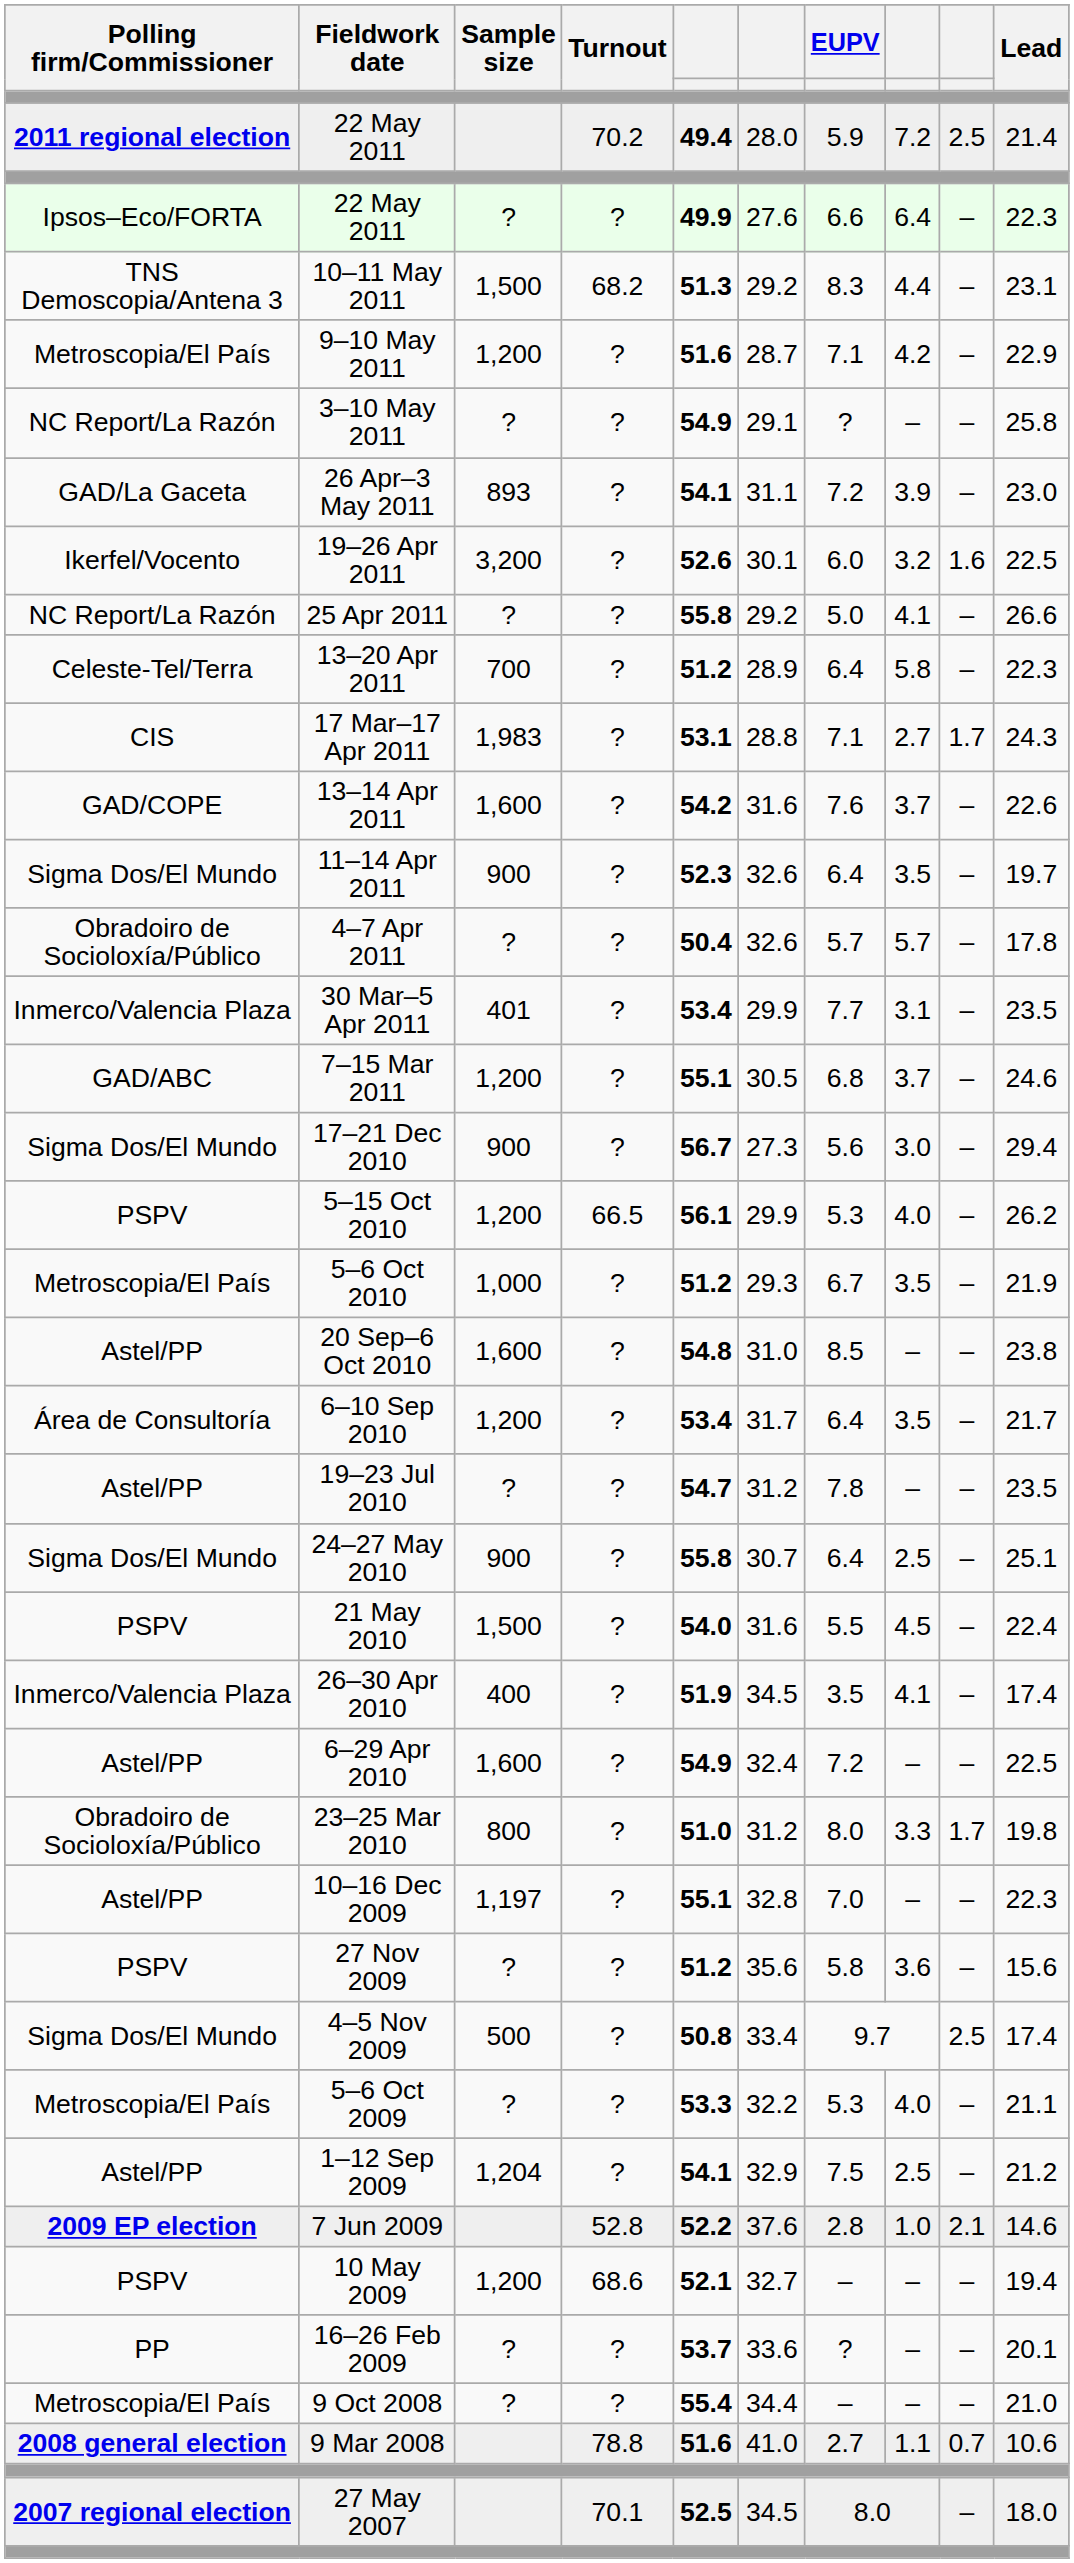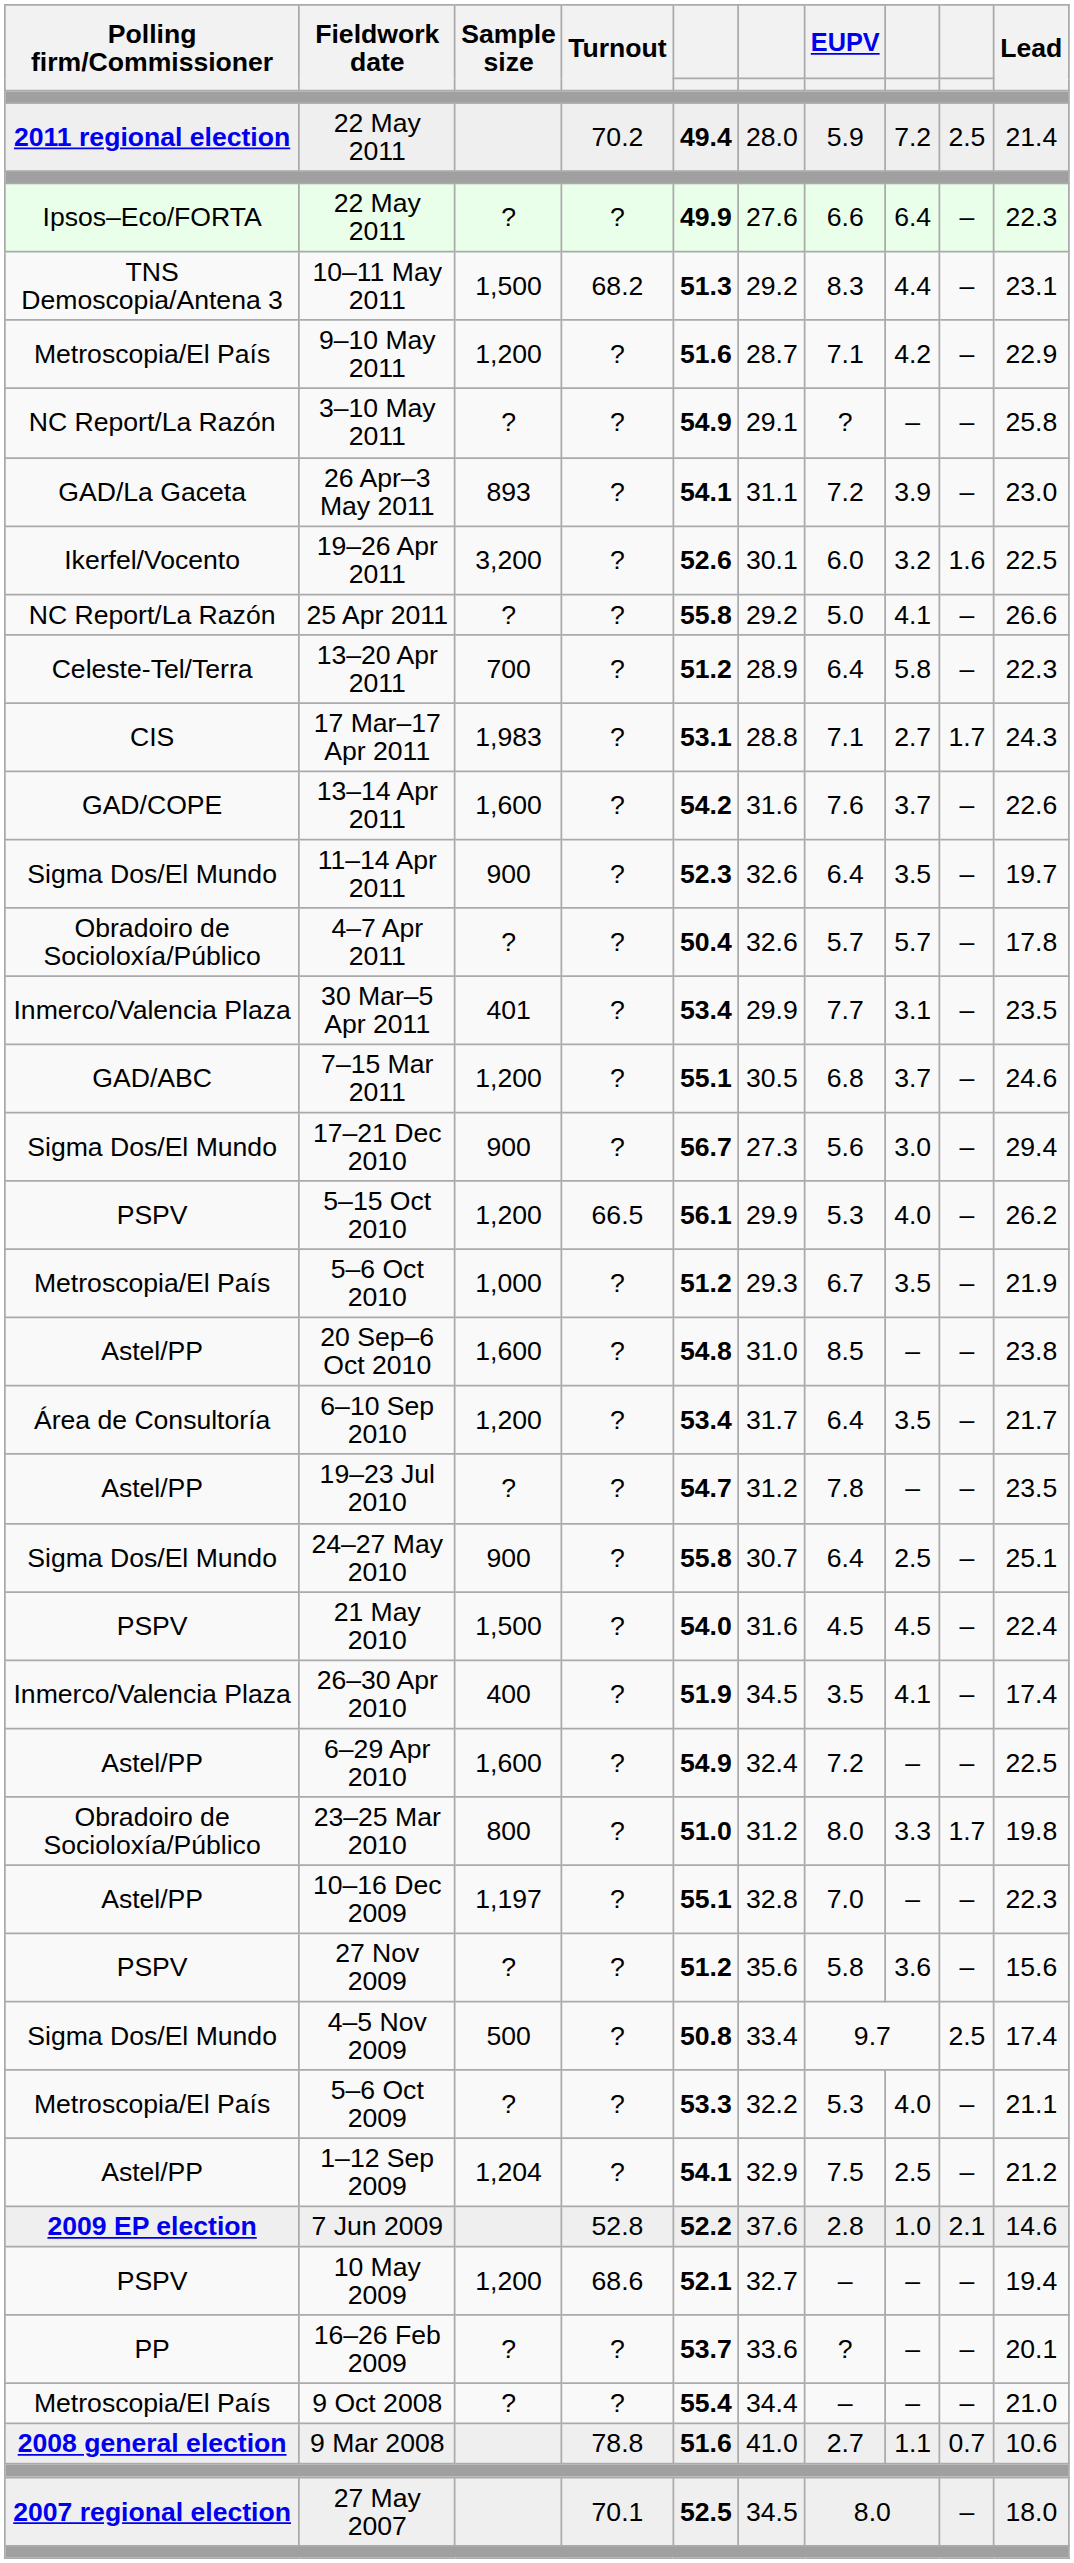(845, 1625) 5.5 -> (845, 1625) 4.5
